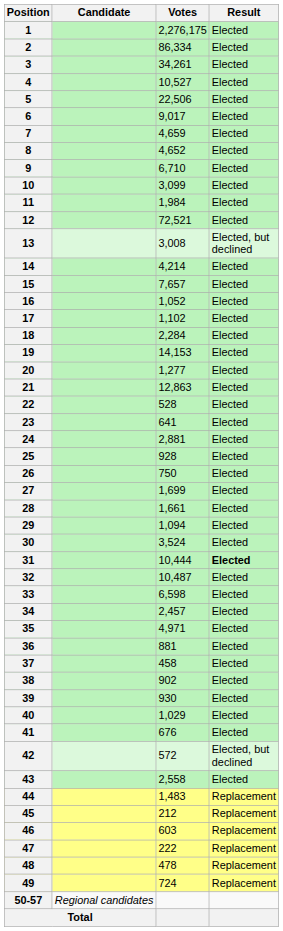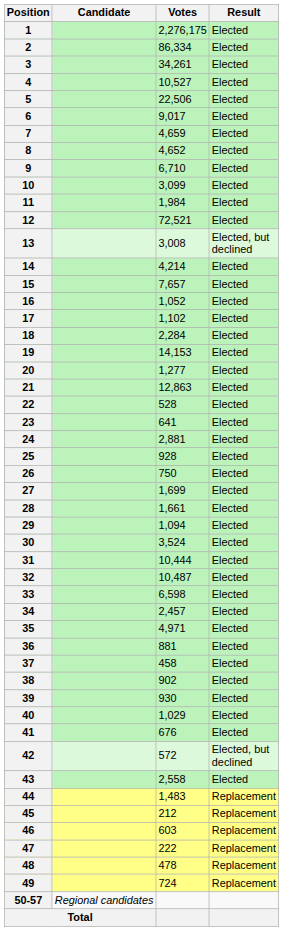(231, 560) bold -> (230, 560) normal
